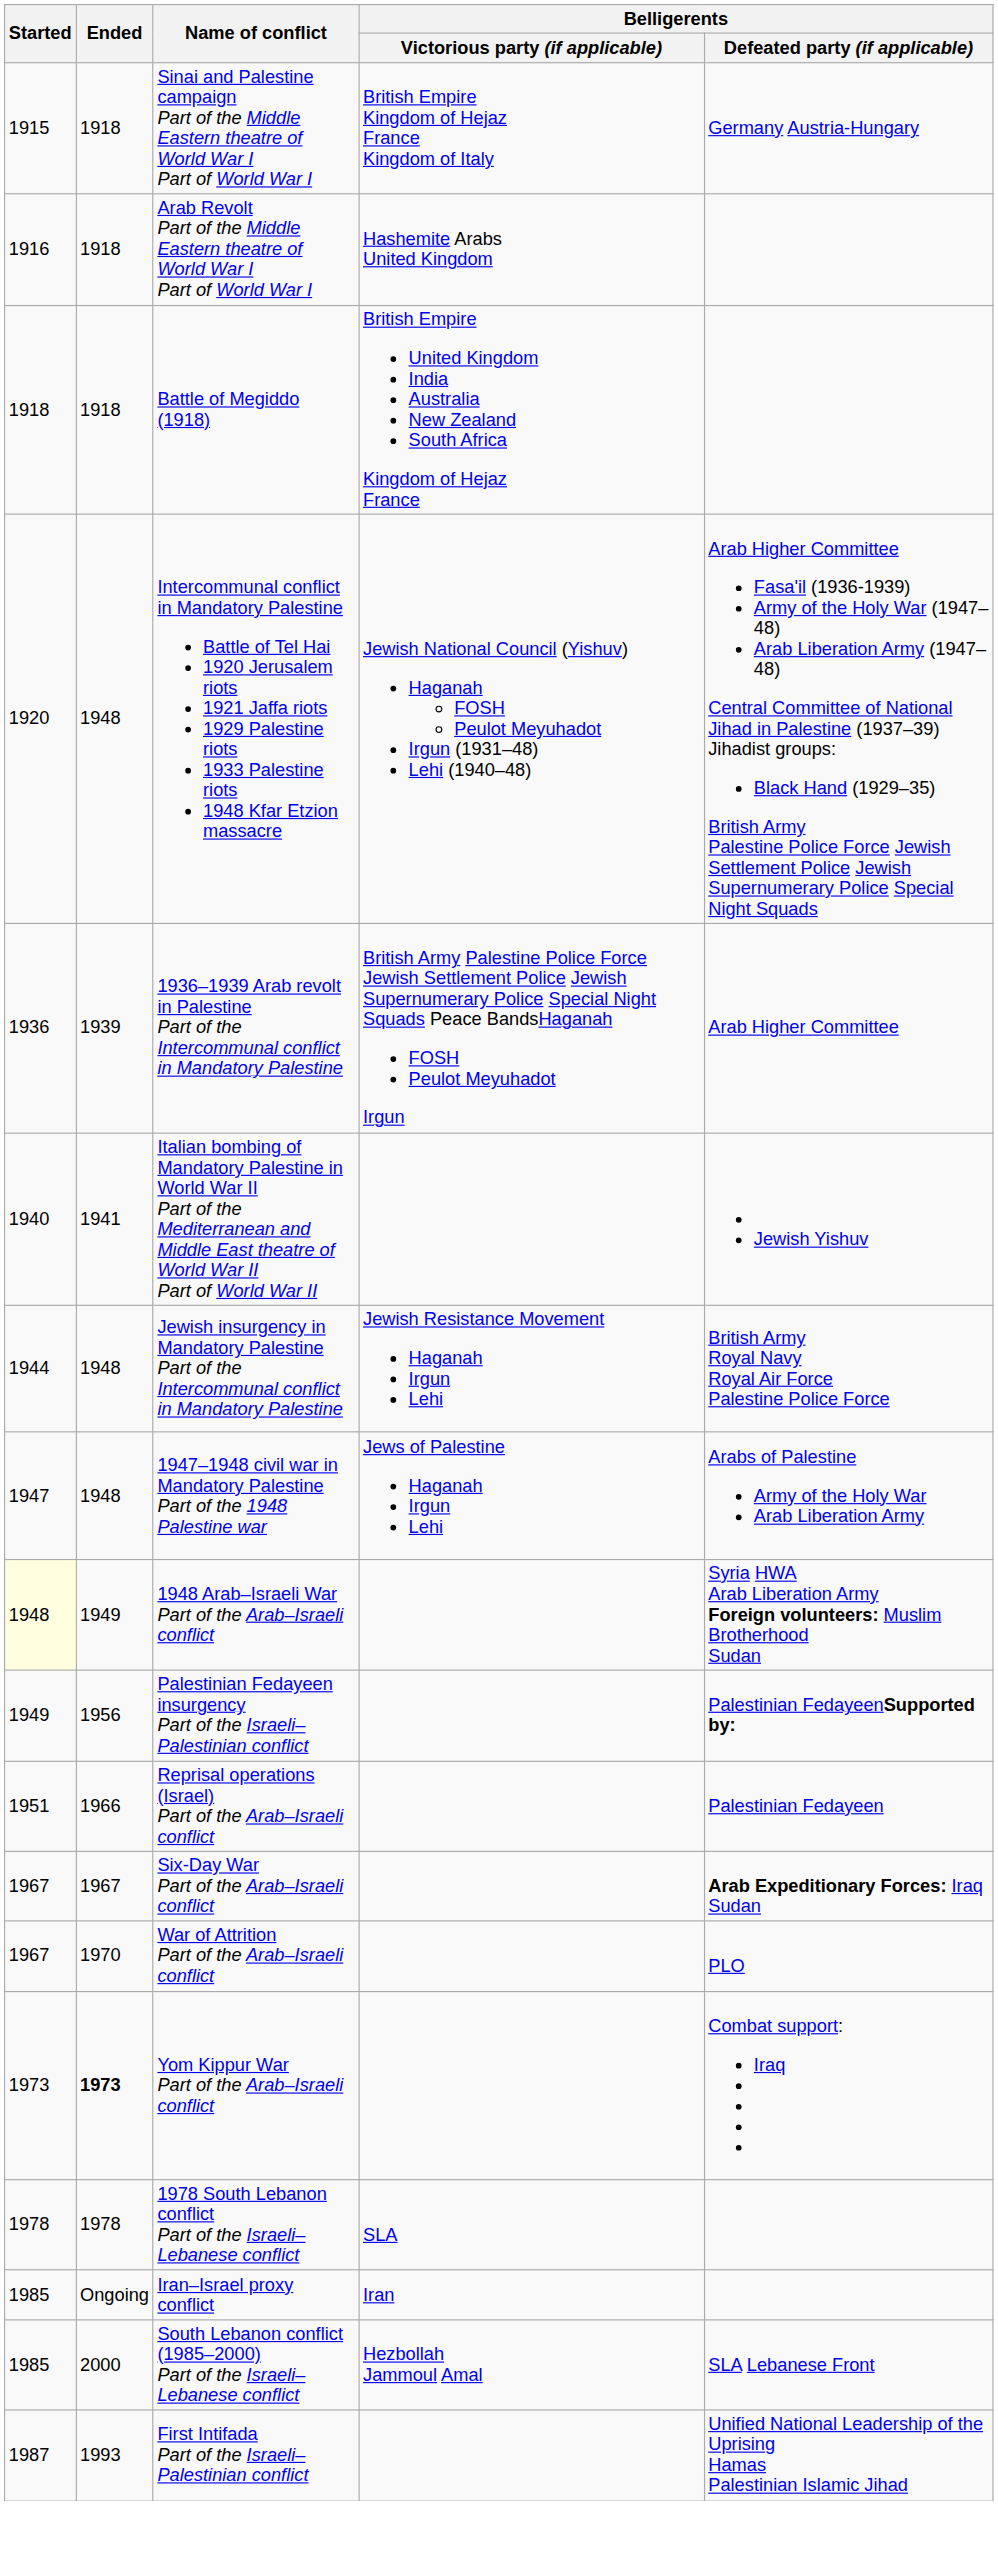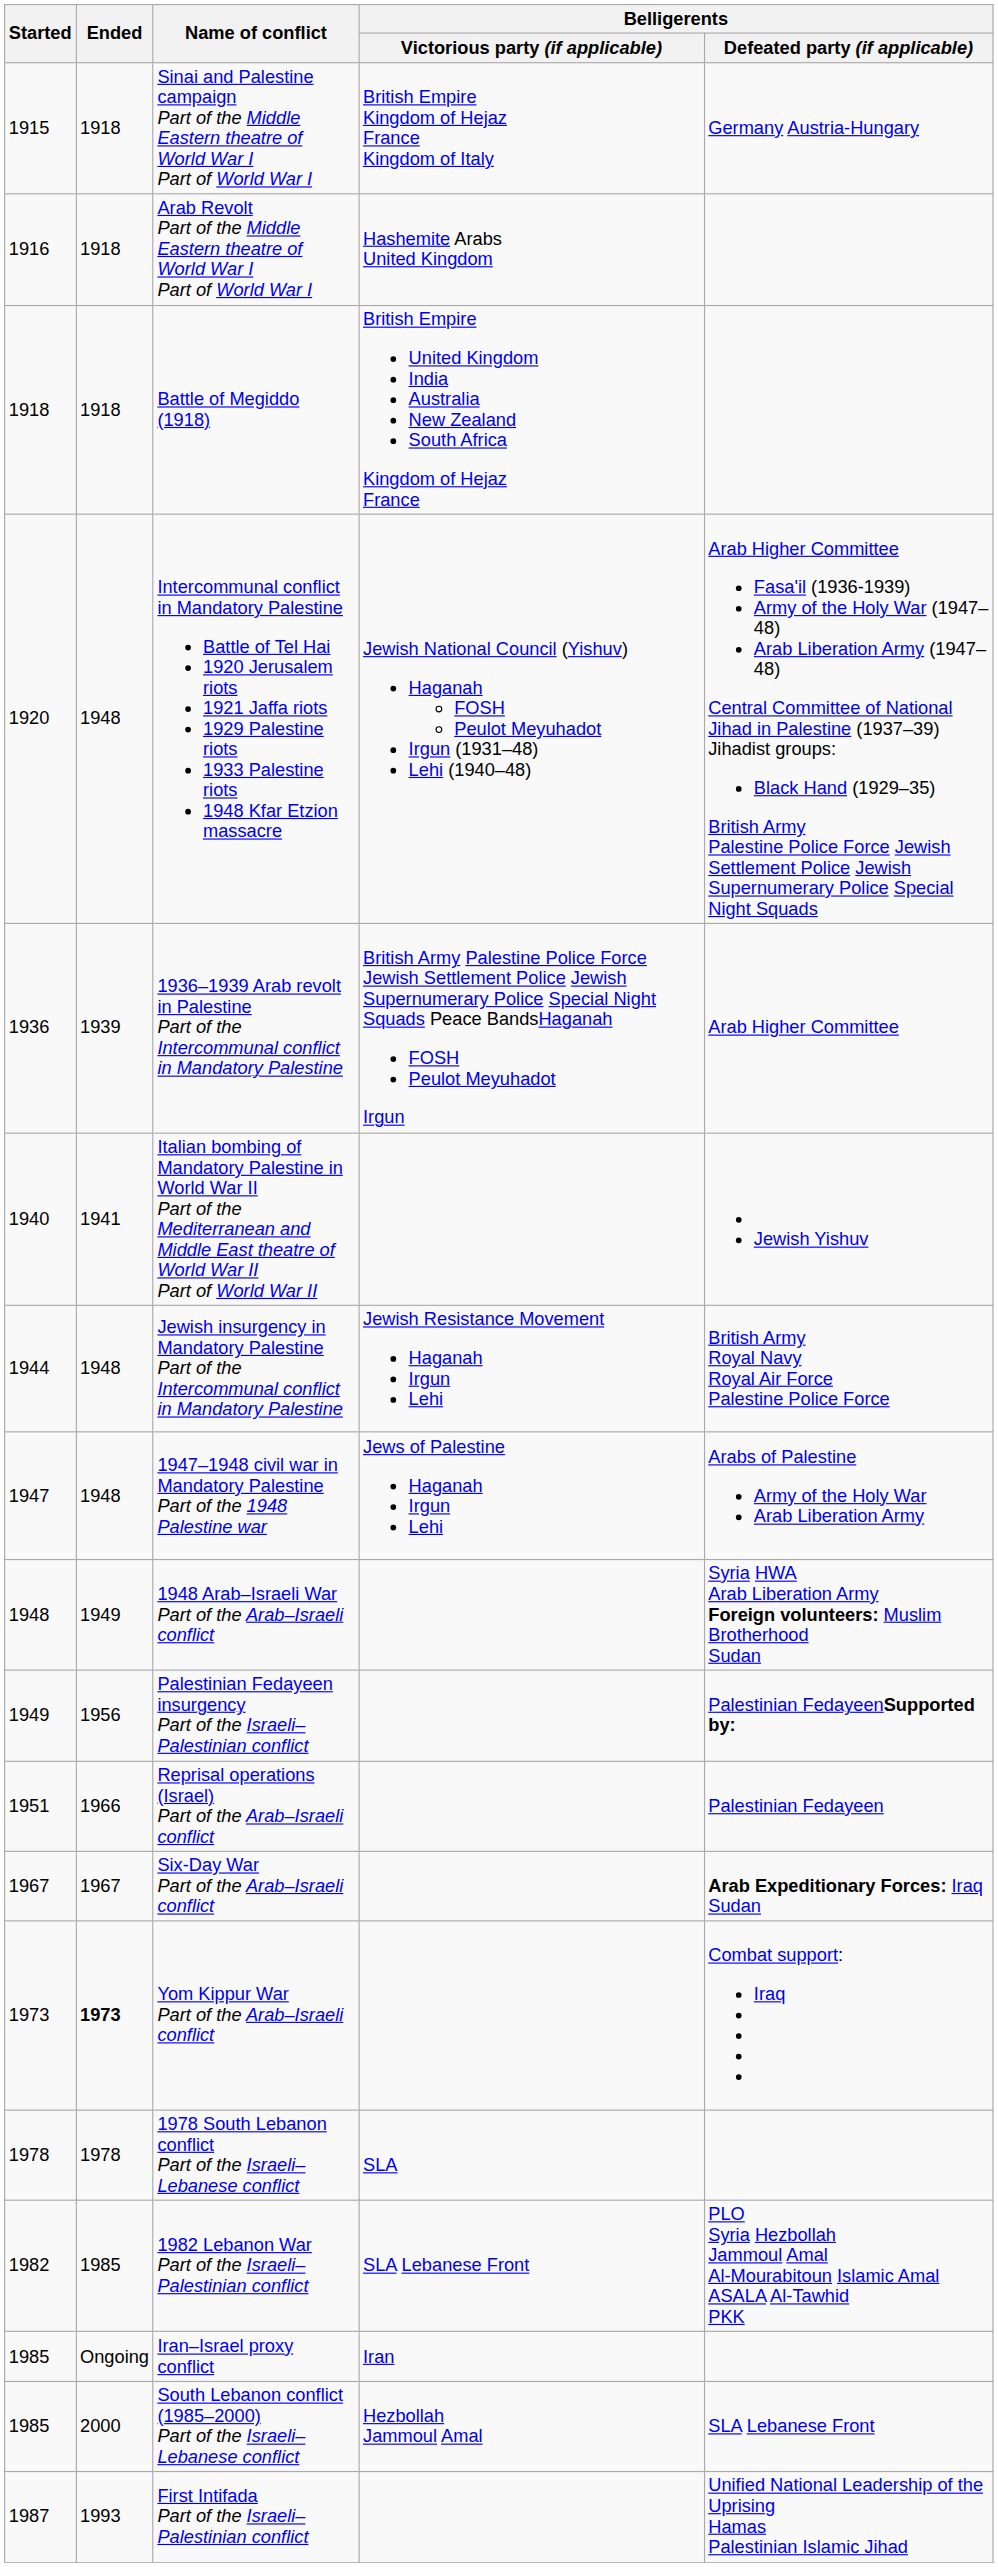(29, 1614) lightyellow background -> (29, 1614) no background
- row: (250, 1956)
+ row: (235, 2265)
